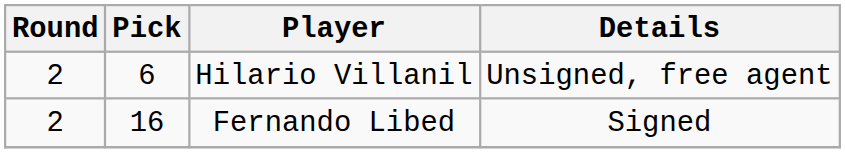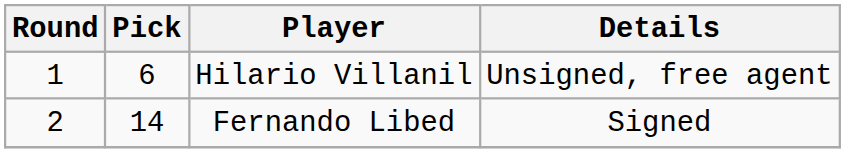(55, 76) 2 -> (55, 76) 1
(147, 123) 16 -> (147, 123) 14
